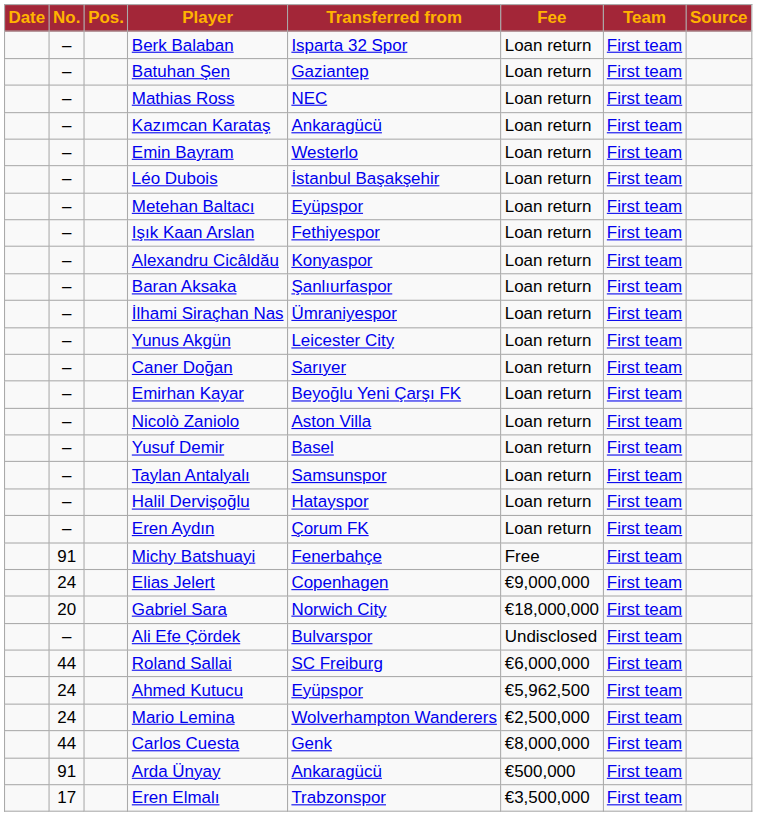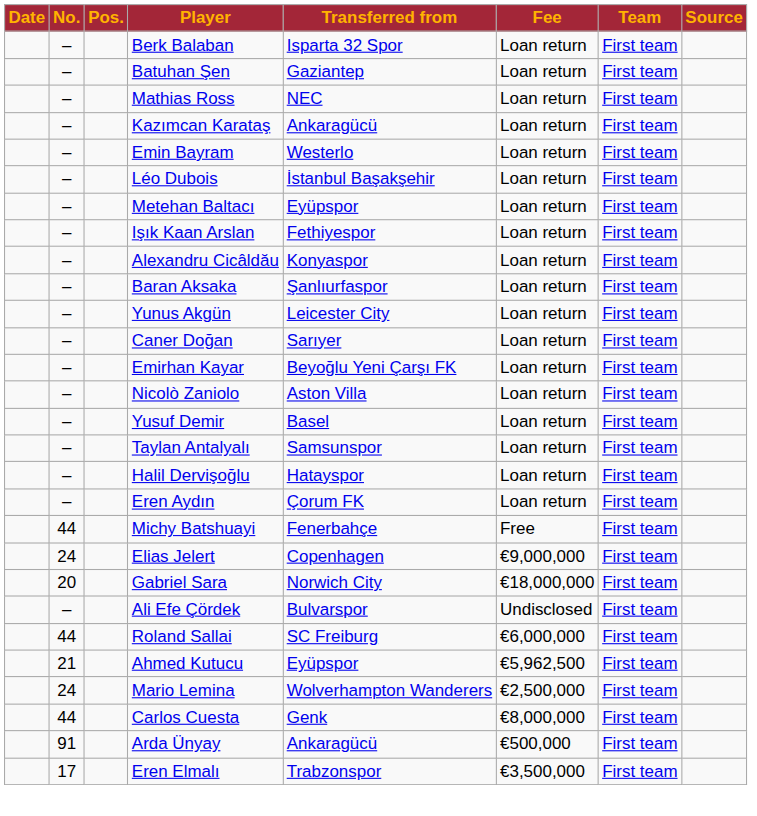- row: (208, 313)
(67, 555) 91 -> (67, 529) 44
(67, 690) 24 -> (67, 663) 21
